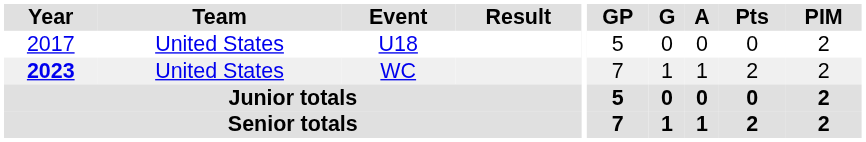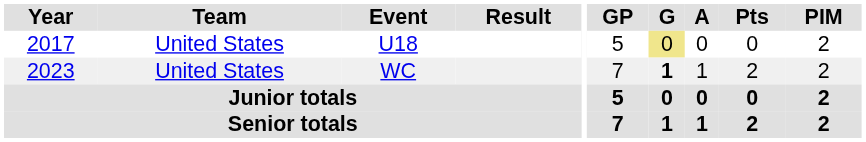(667, 44) no background -> (667, 44) khaki background
(51, 70) bold -> (51, 70) normal
(667, 70) normal -> (667, 70) bold
